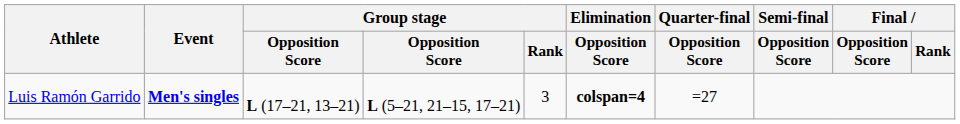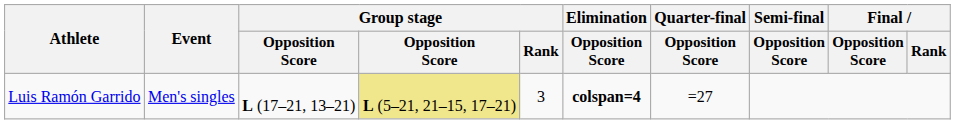(193, 96) bold -> (191, 96) normal
(444, 106) no background -> (439, 106) khaki background
